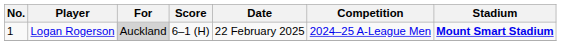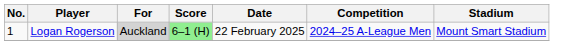(191, 31) no background -> (191, 31) lightgreen background
(495, 31) bold -> (491, 31) normal
